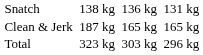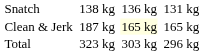(139, 26) no background -> (139, 26) lightyellow background
